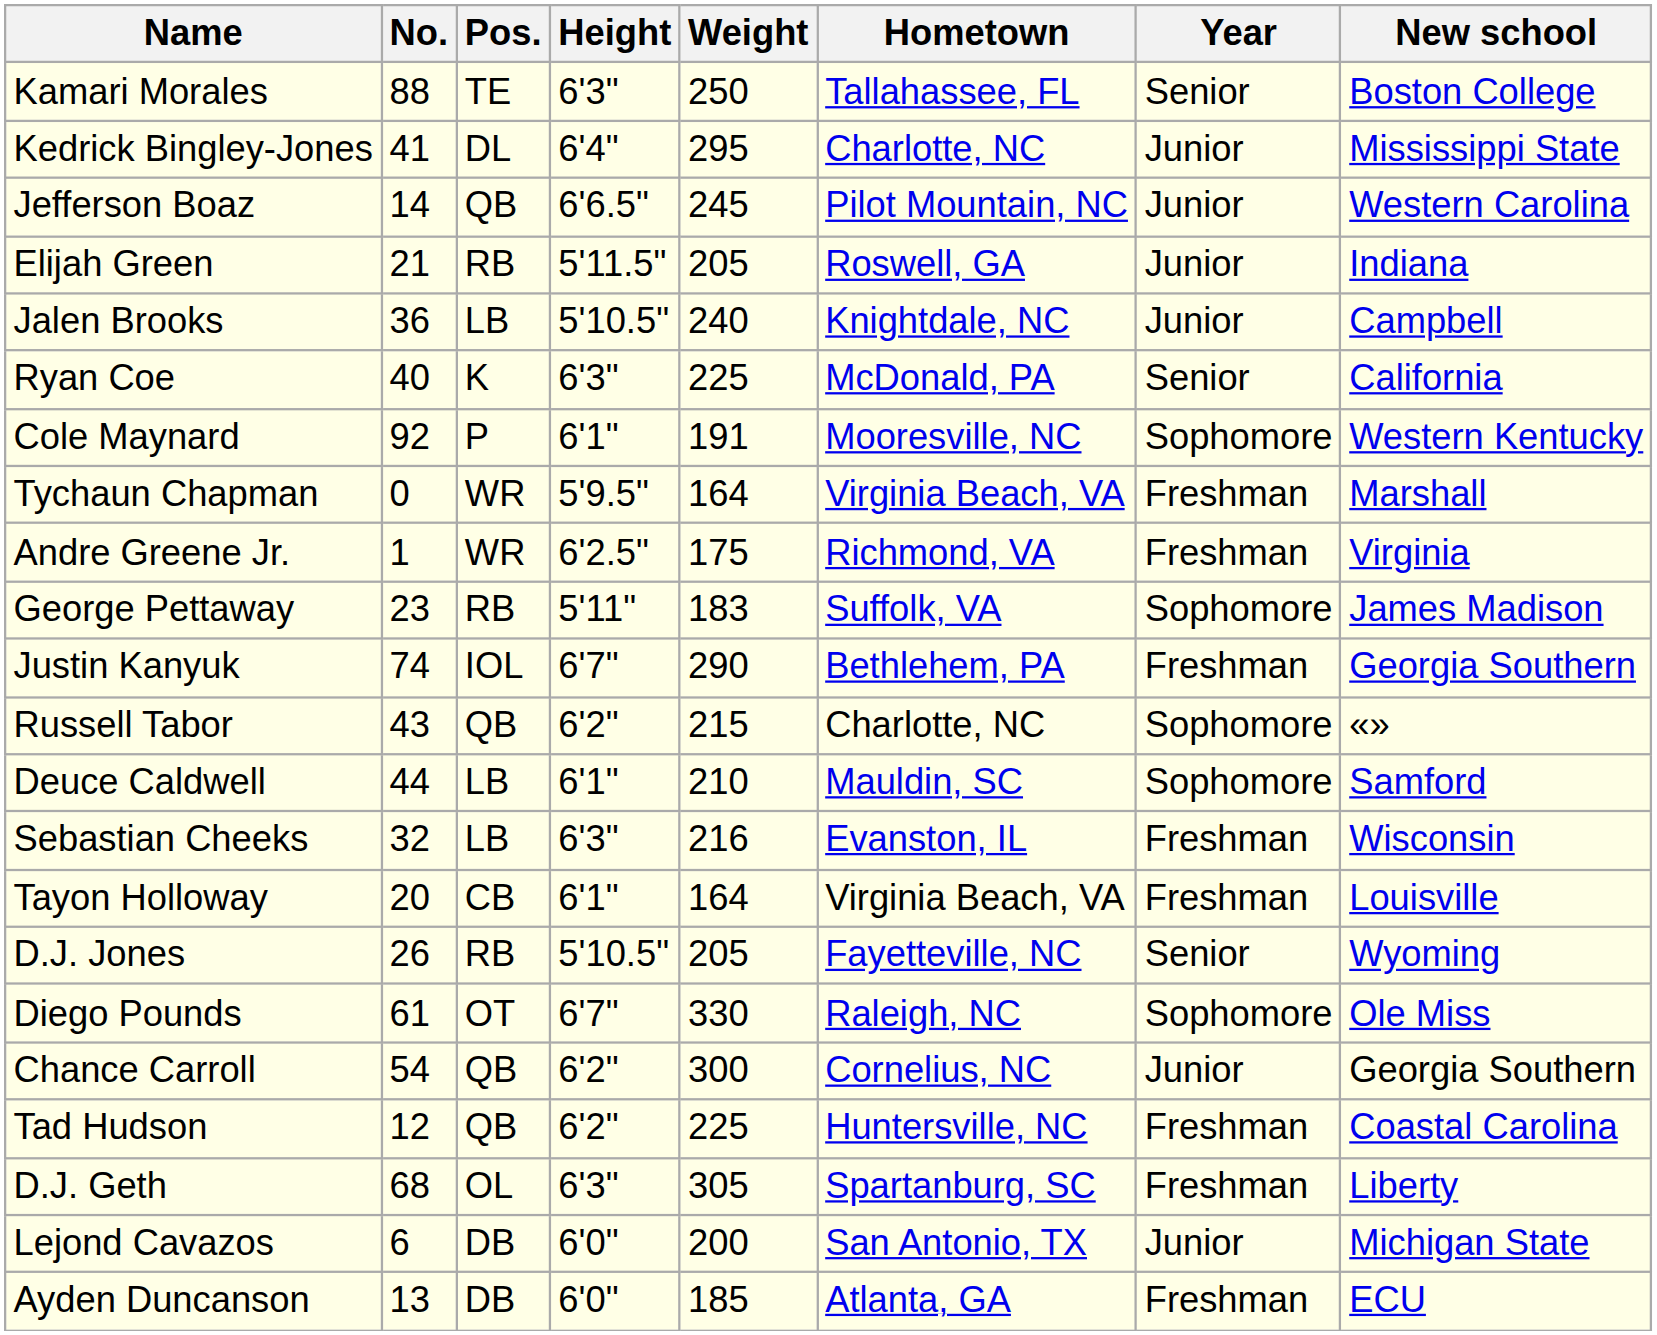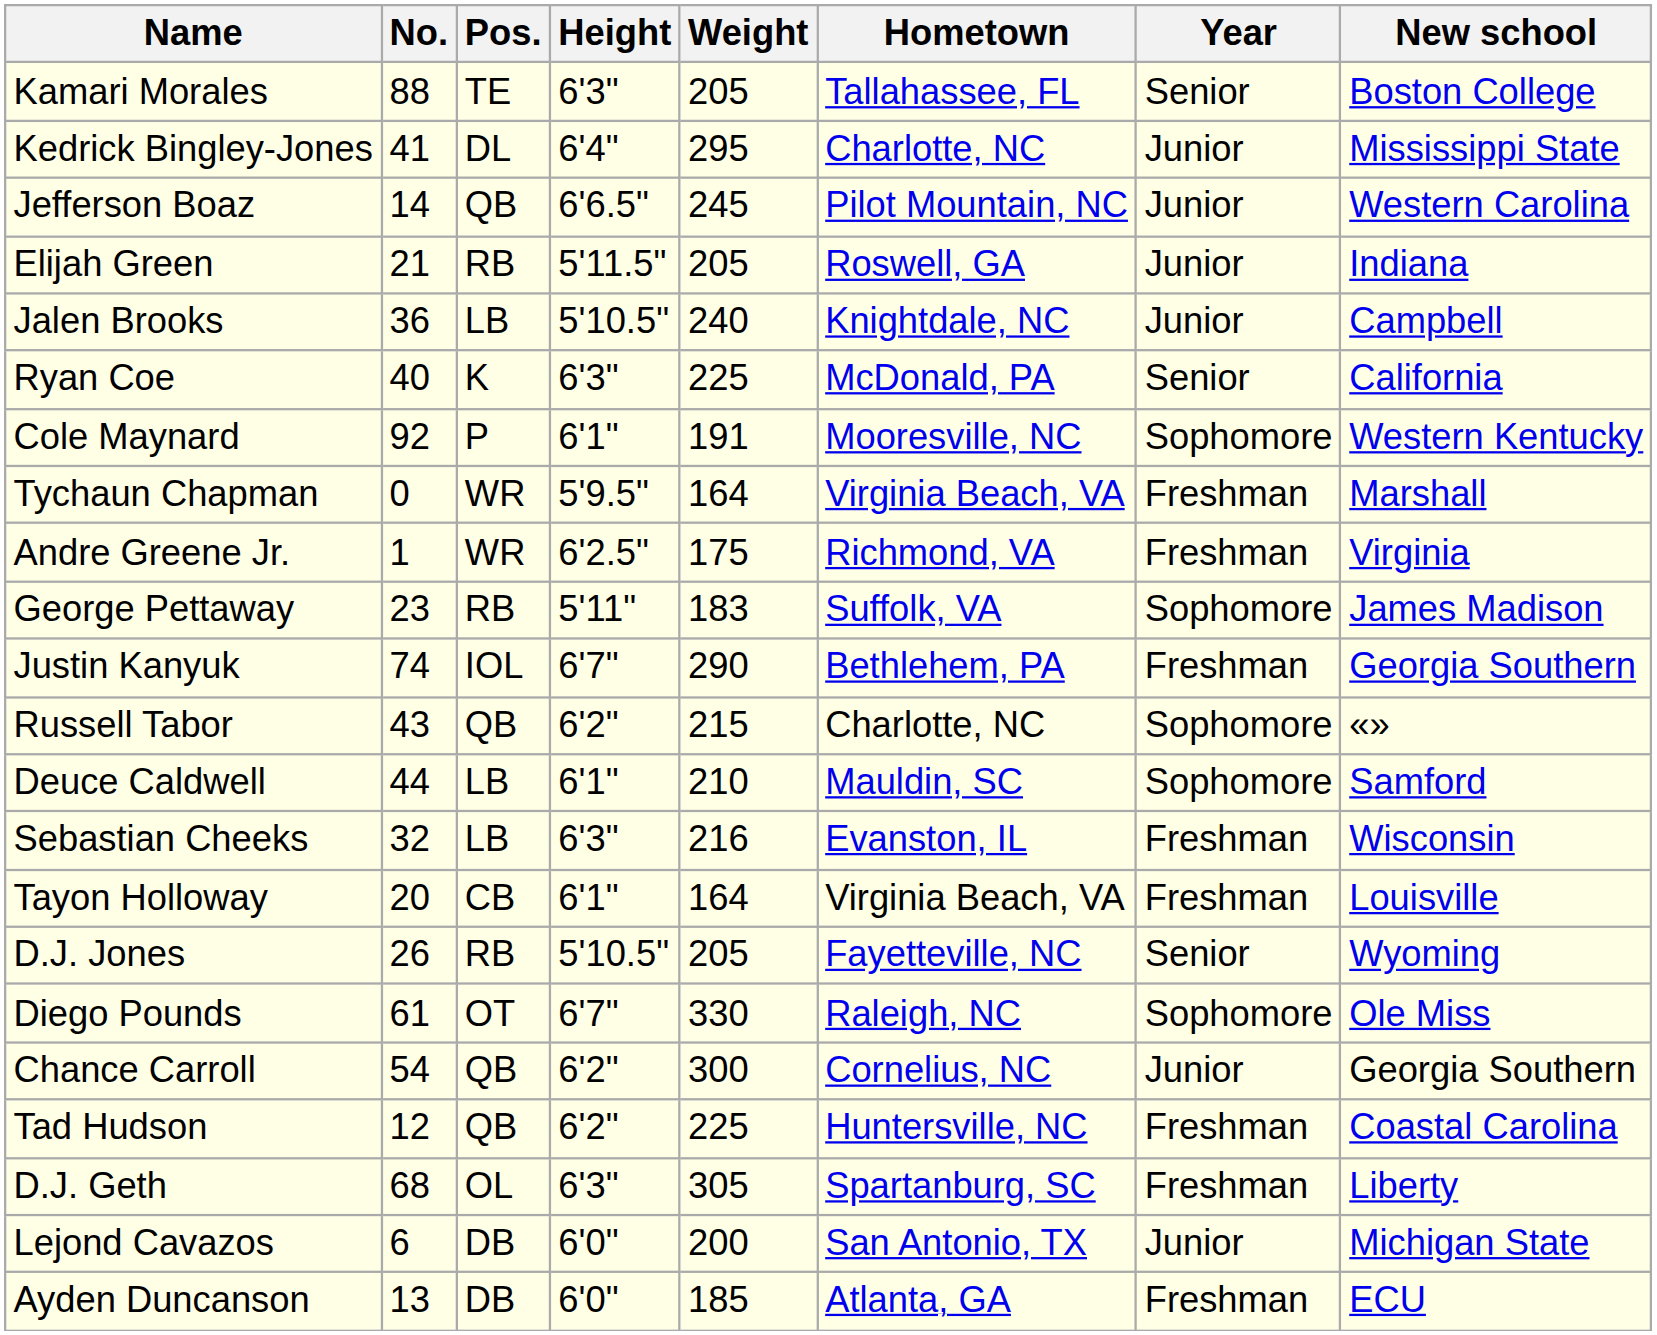(718, 90) 250 -> (718, 90) 205
